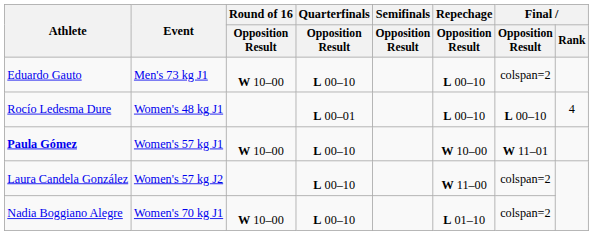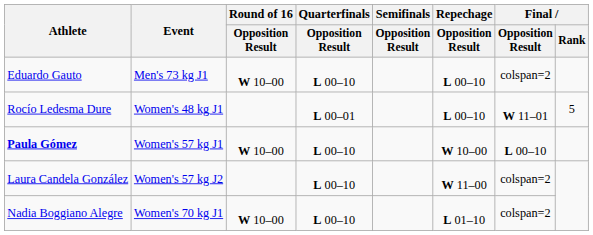(525, 116) L 00–10 -> (525, 116) W 11–01
(572, 109) 4 -> (572, 109) 5
(525, 151) W 11–01 -> (525, 151) L 00–10
